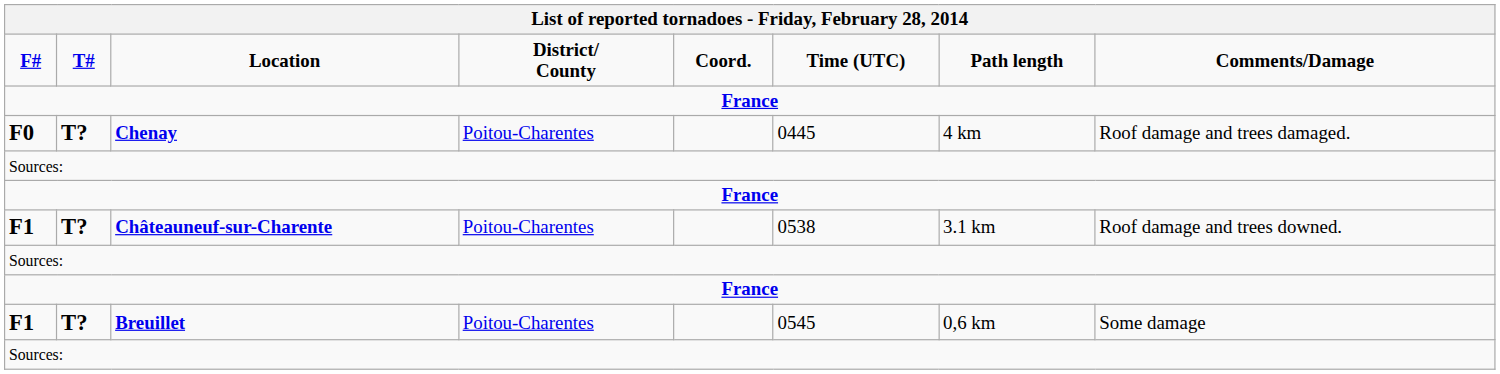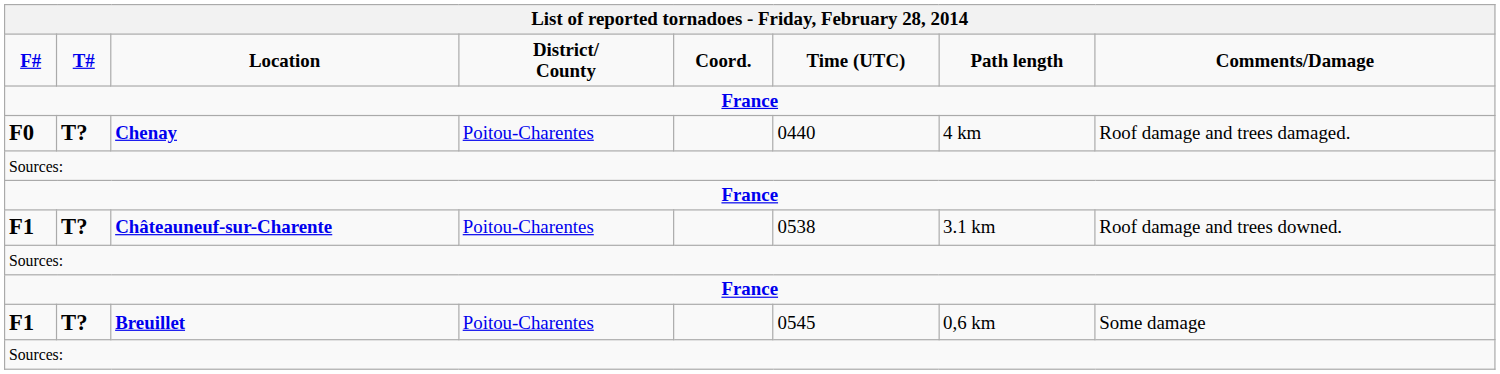(796, 132) 0445 -> (796, 132) 0440
